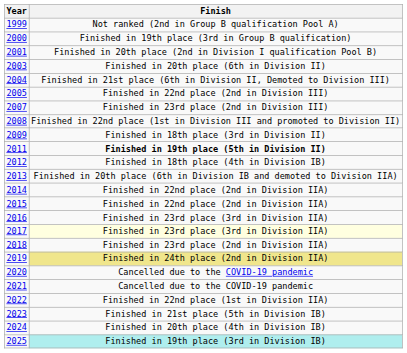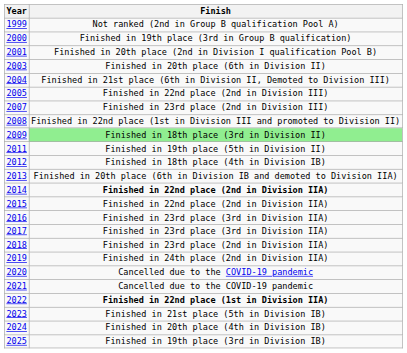(216, 135) no background -> (216, 135) lightgreen background
(216, 149) bold -> (216, 149) normal
(216, 190) normal -> (216, 190) bold
(216, 232) lightyellow background -> (216, 232) no background
(216, 259) khaki background -> (216, 259) no background
(216, 300) normal -> (216, 300) bold
(216, 342) paleturquoise background -> (216, 342) no background
